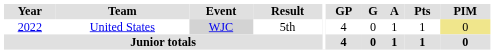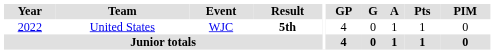(221, 26) lightgrey background -> (221, 26) no background
(288, 26) normal -> (288, 26) bold
(465, 26) khaki background -> (465, 26) no background
